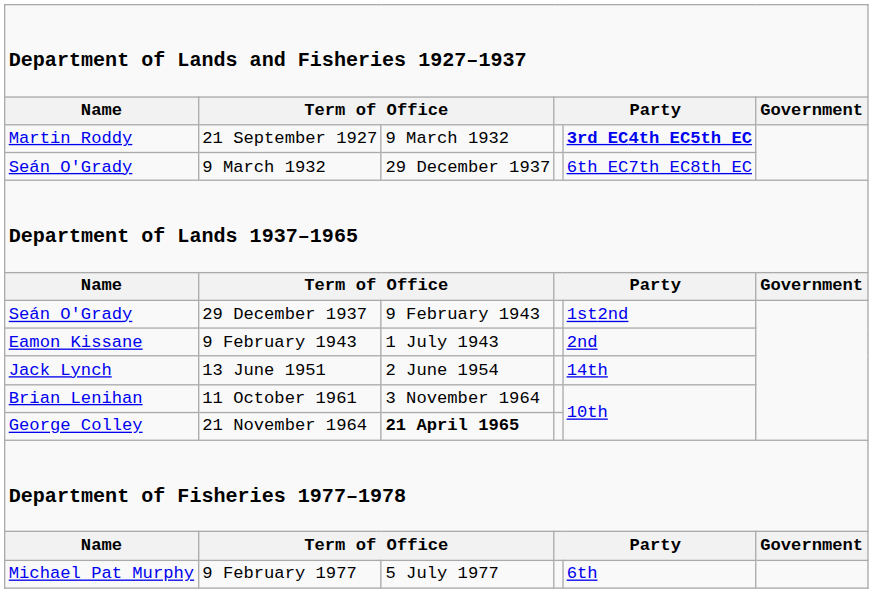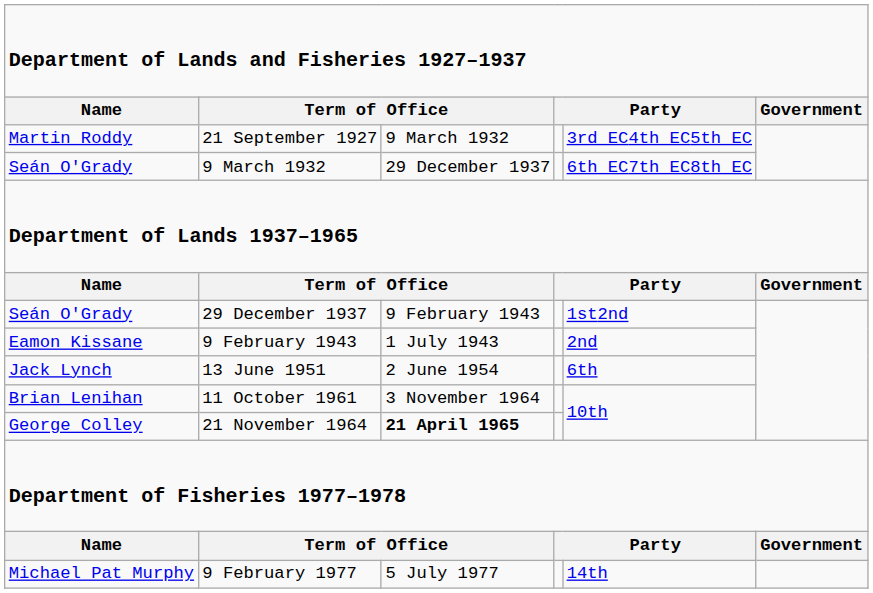(659, 138) bold -> (659, 138) normal
(587, 370) 14th -> (582, 370) 6th
(582, 574) 6th -> (587, 574) 14th
